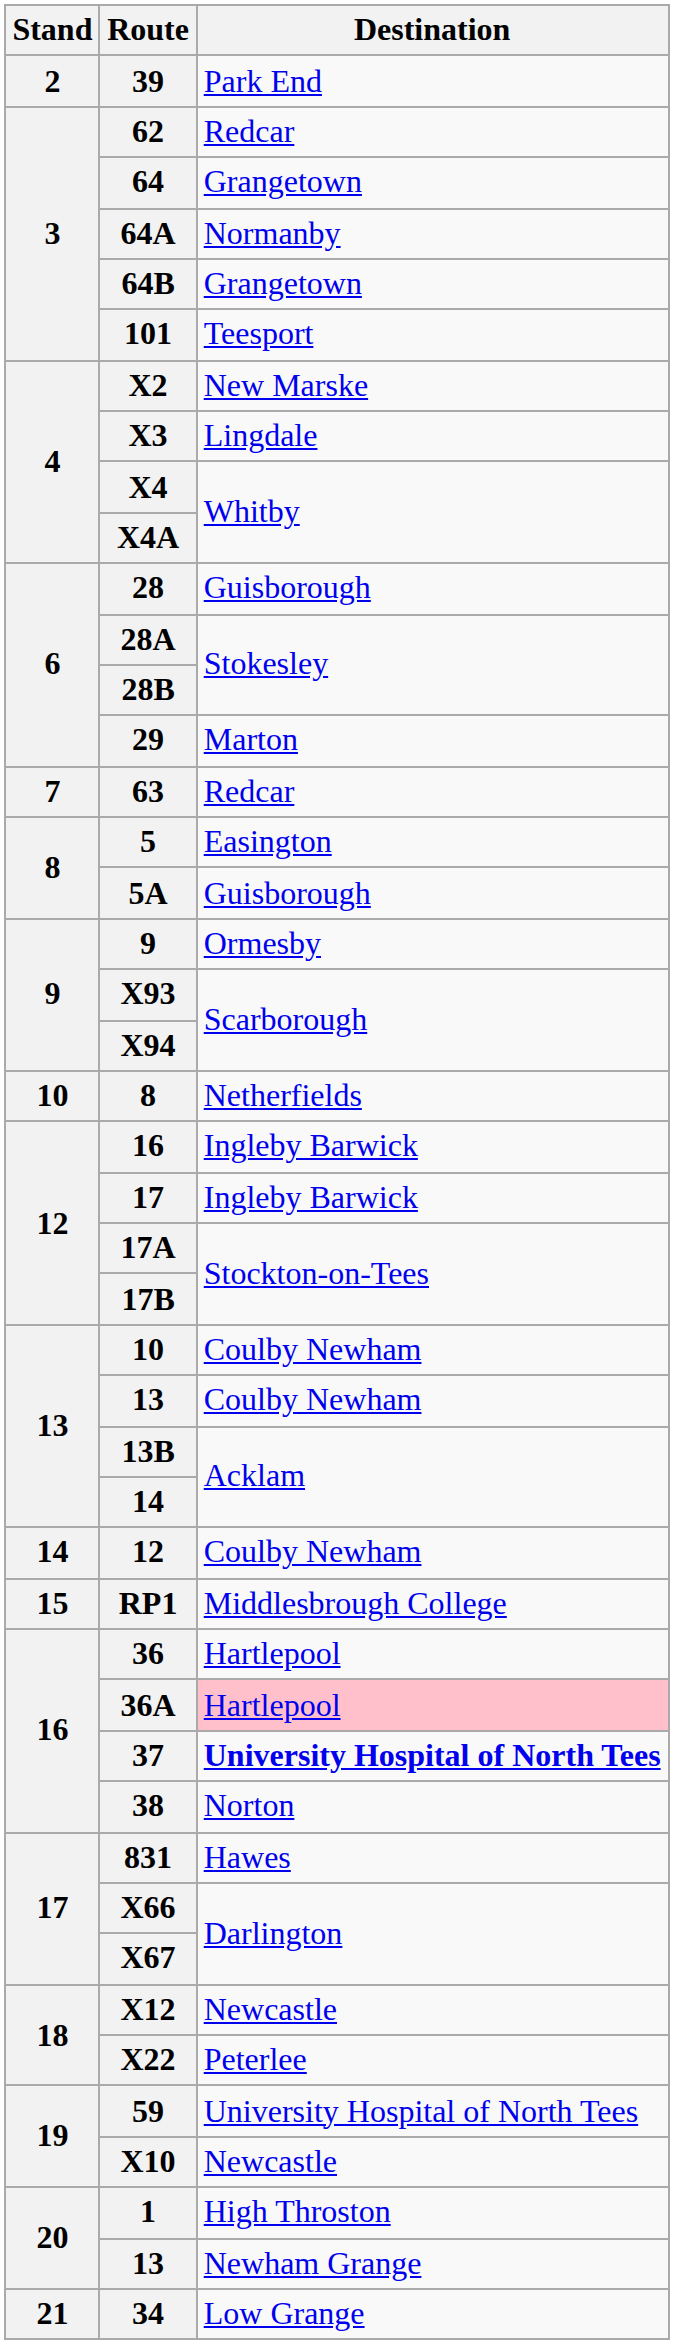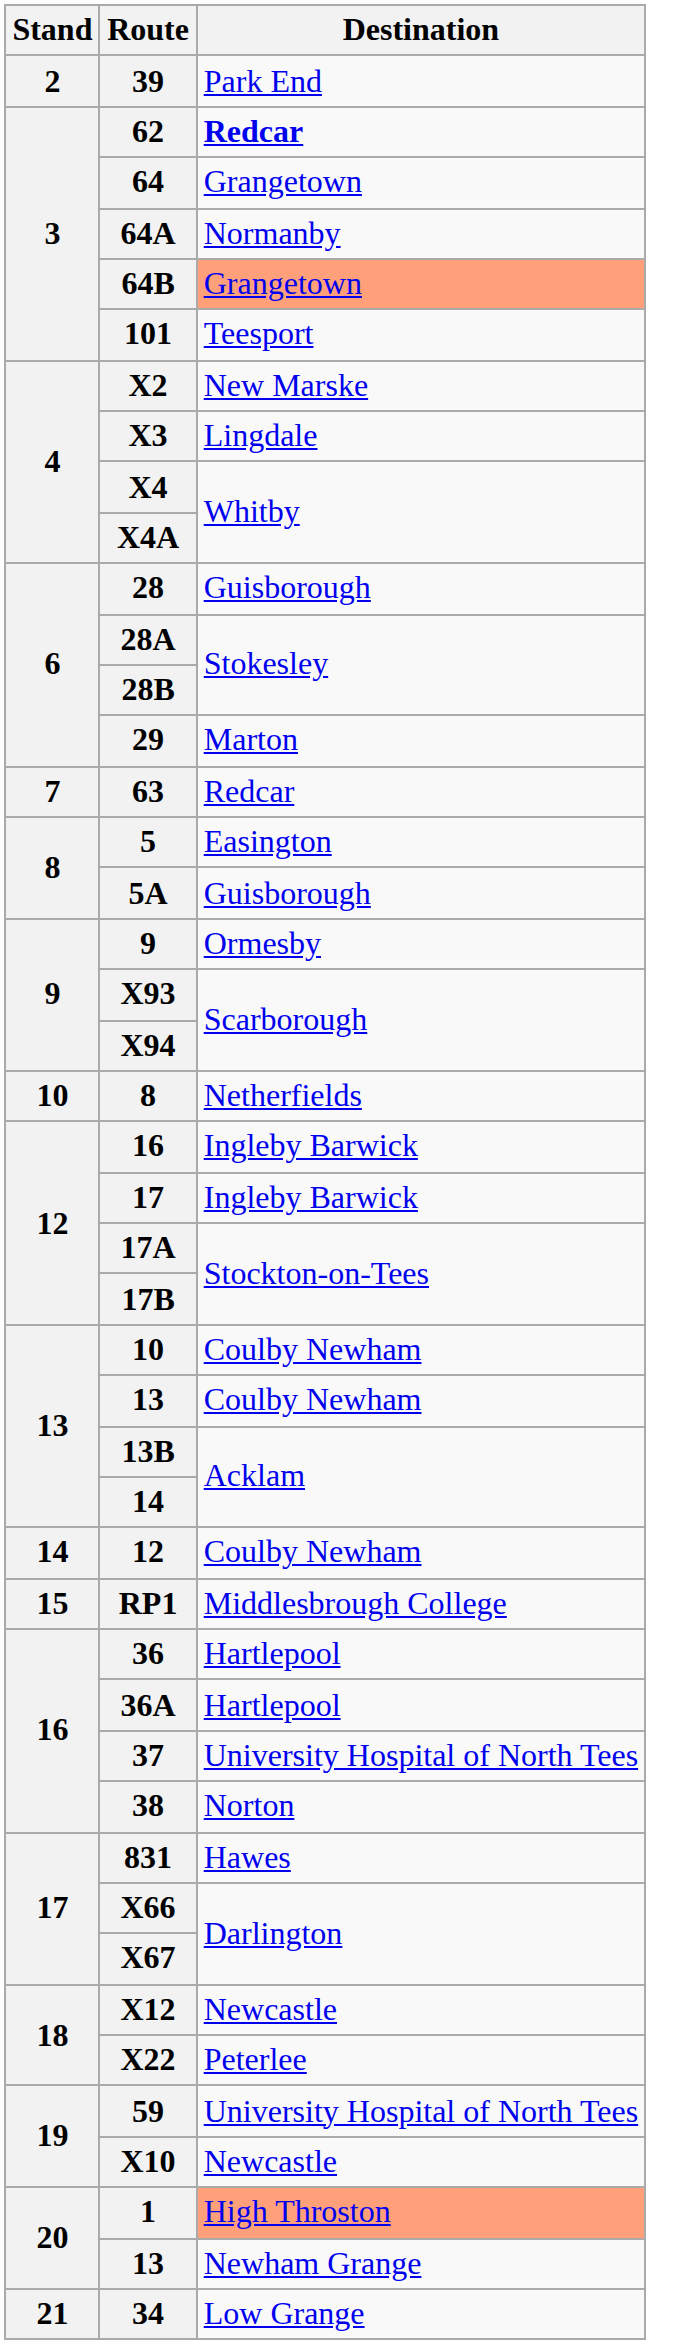(249, 131) normal -> (253, 131) bold
(283, 283) no background -> (283, 283) lightsalmon background
(272, 1704) pink background -> (272, 1704) no background
(432, 1755) bold -> (421, 1755) normal
(297, 2212) no background -> (297, 2212) lightsalmon background
